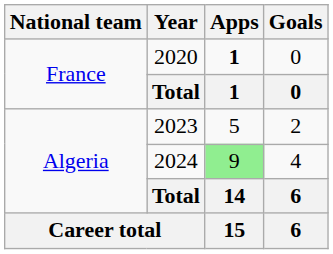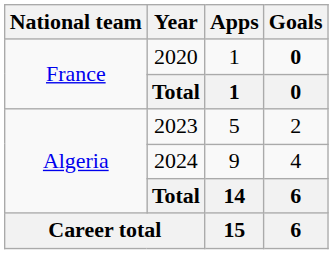(234, 56) bold -> (234, 56) normal
(296, 56) normal -> (296, 56) bold
(234, 160) lightgreen background -> (234, 160) no background
